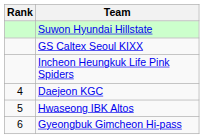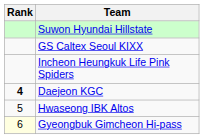(20, 91) normal -> (20, 91) bold
(20, 125) no background -> (20, 125) lightyellow background
